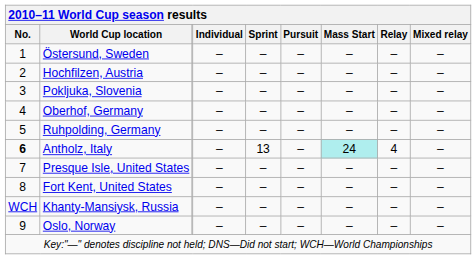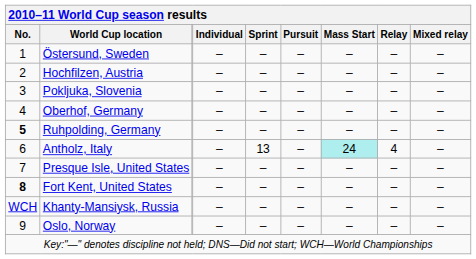(23, 130) normal -> (23, 130) bold
(23, 149) bold -> (23, 149) normal
(23, 187) normal -> (23, 187) bold
